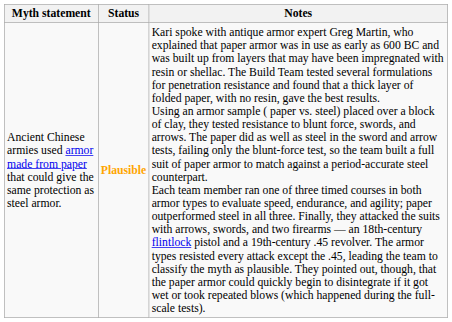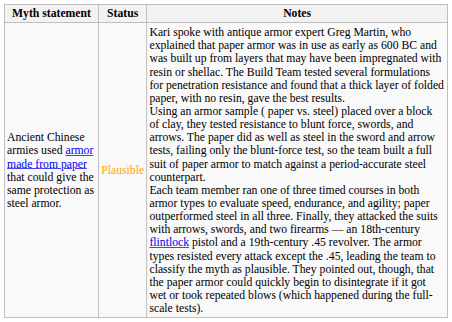(124, 170) bold -> (123, 170) normal
